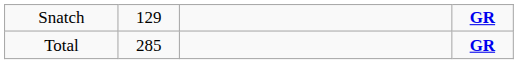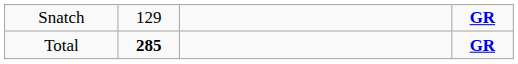(149, 44) normal -> (149, 44) bold
